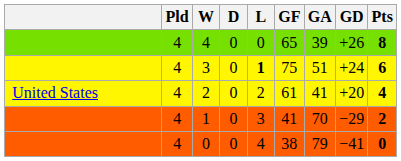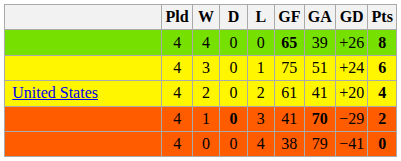(289, 42) normal -> (289, 42) bold
(261, 67) bold -> (261, 67) normal
(233, 118) normal -> (233, 118) bold
(320, 118) normal -> (320, 118) bold
